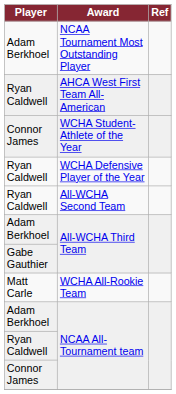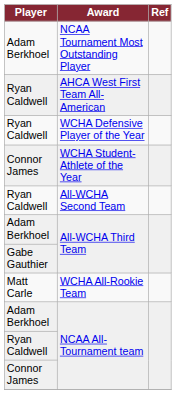rows swapped: (27, 171) <-> (24, 136)
